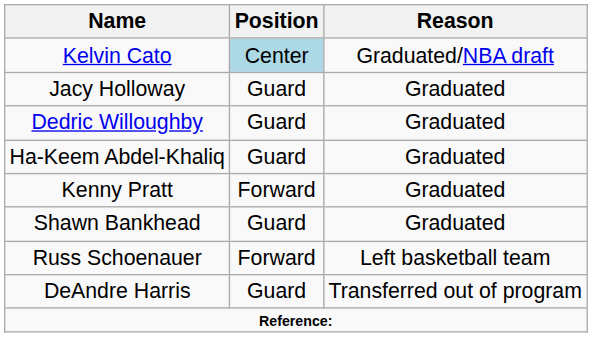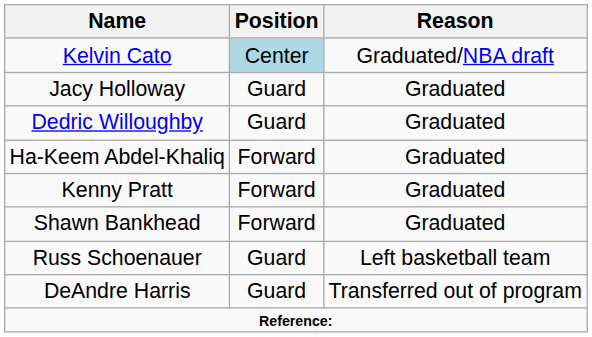(277, 156) Guard -> (277, 156) Forward
(277, 223) Guard -> (277, 223) Forward
(277, 257) Forward -> (277, 257) Guard
